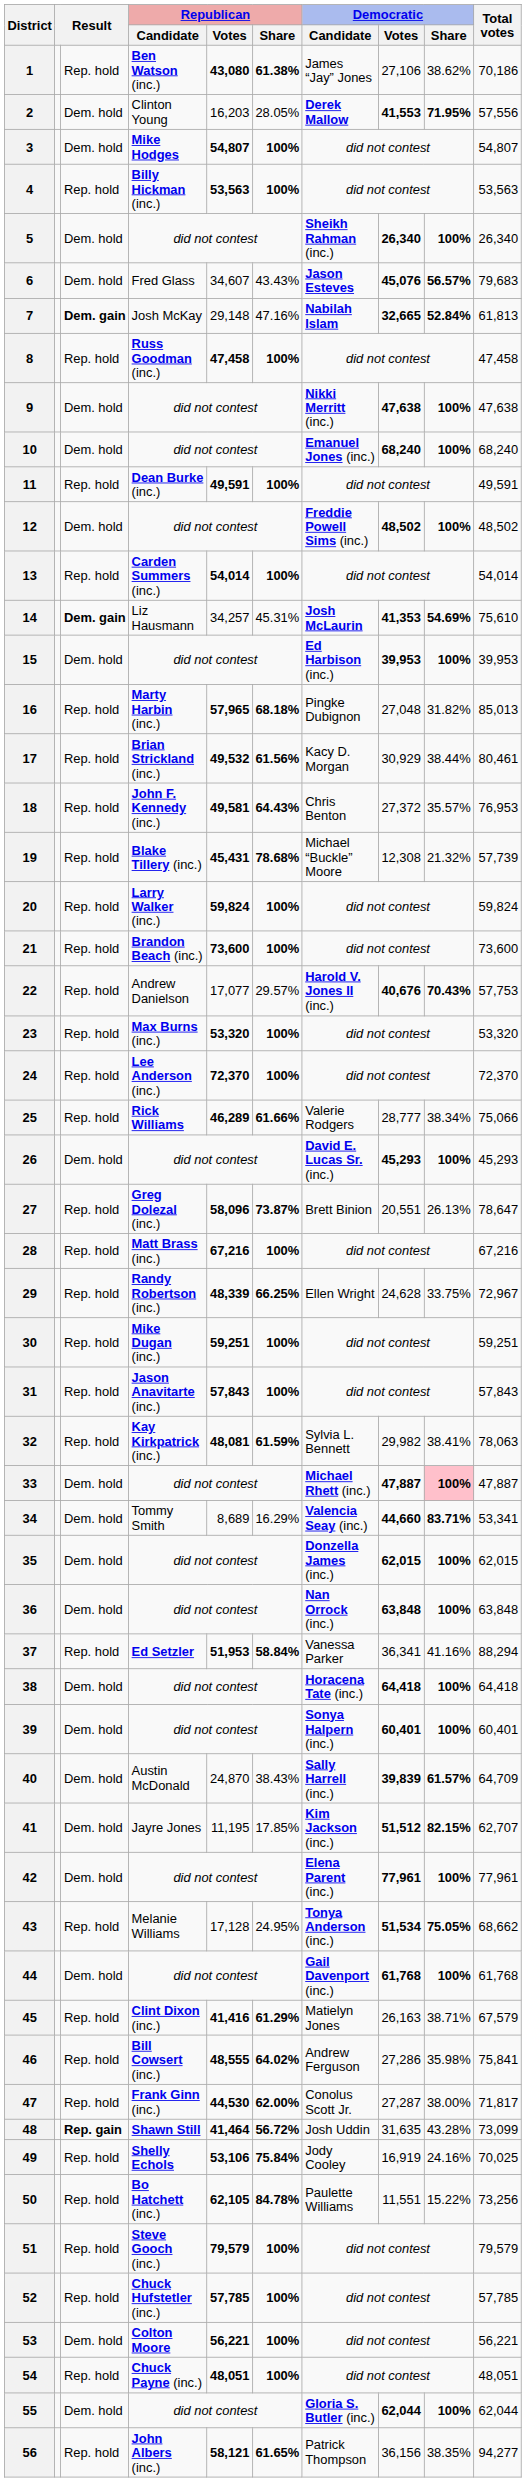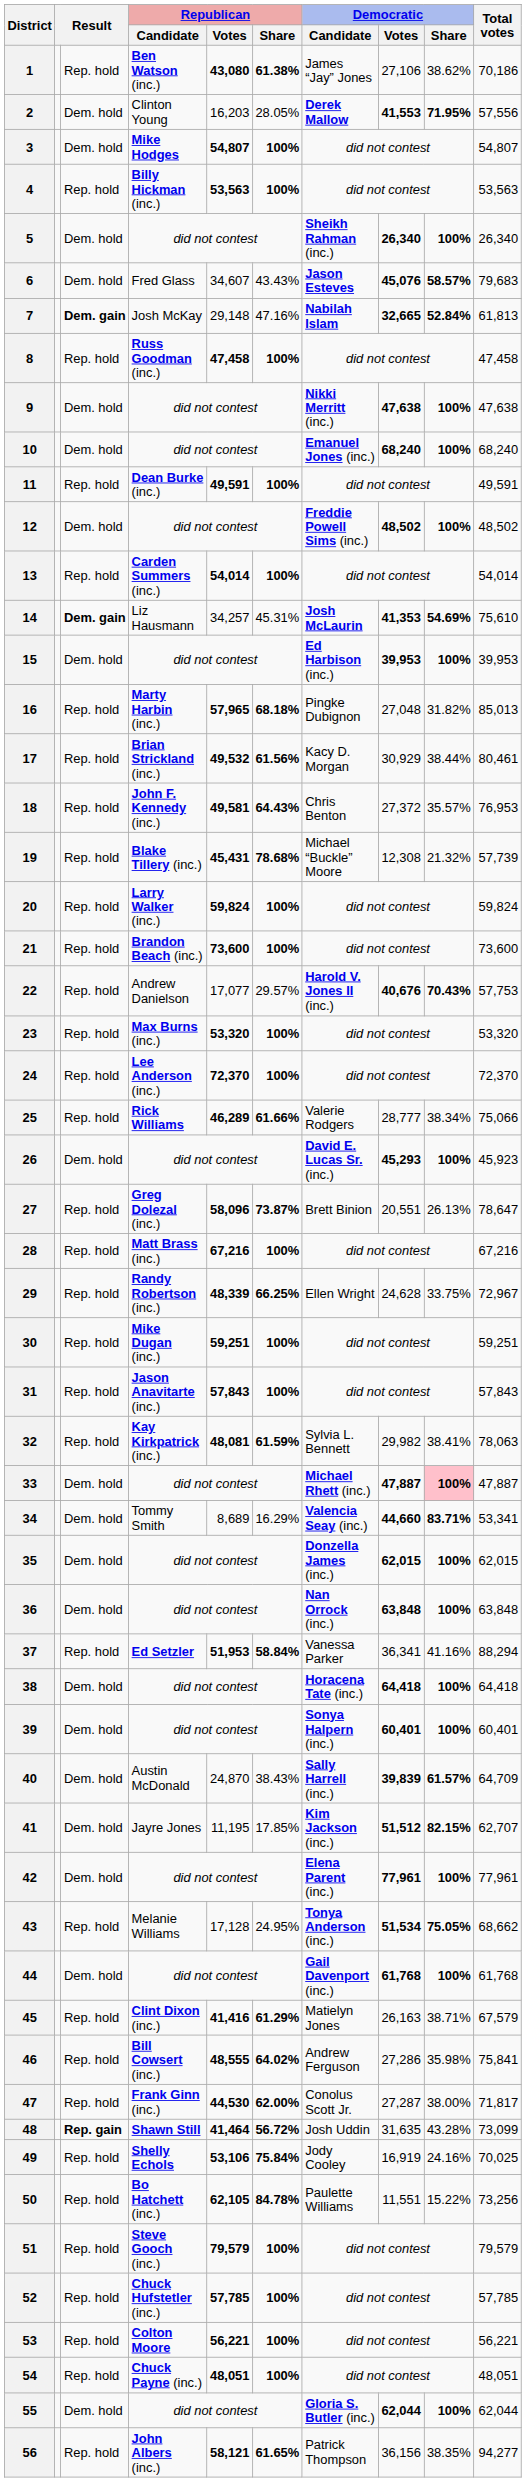(449, 281) 56.57% -> (449, 281) 58.57%
(498, 1160) 45,293 -> (498, 1160) 45,923
(93, 2340) Dem. hold -> (92, 2340) Rep. hold
